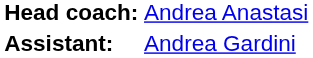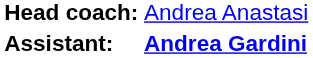(220, 43) normal -> (226, 43) bold
